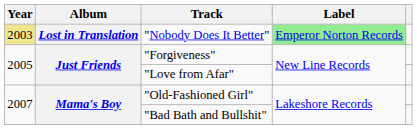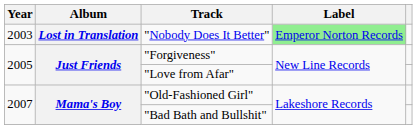(20, 34) khaki background -> (20, 34) no background
